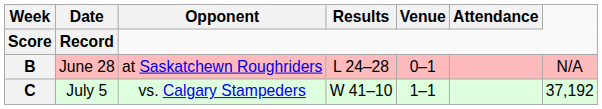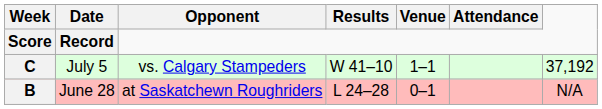rows swapped: (30, 66) <-> (30, 91)
